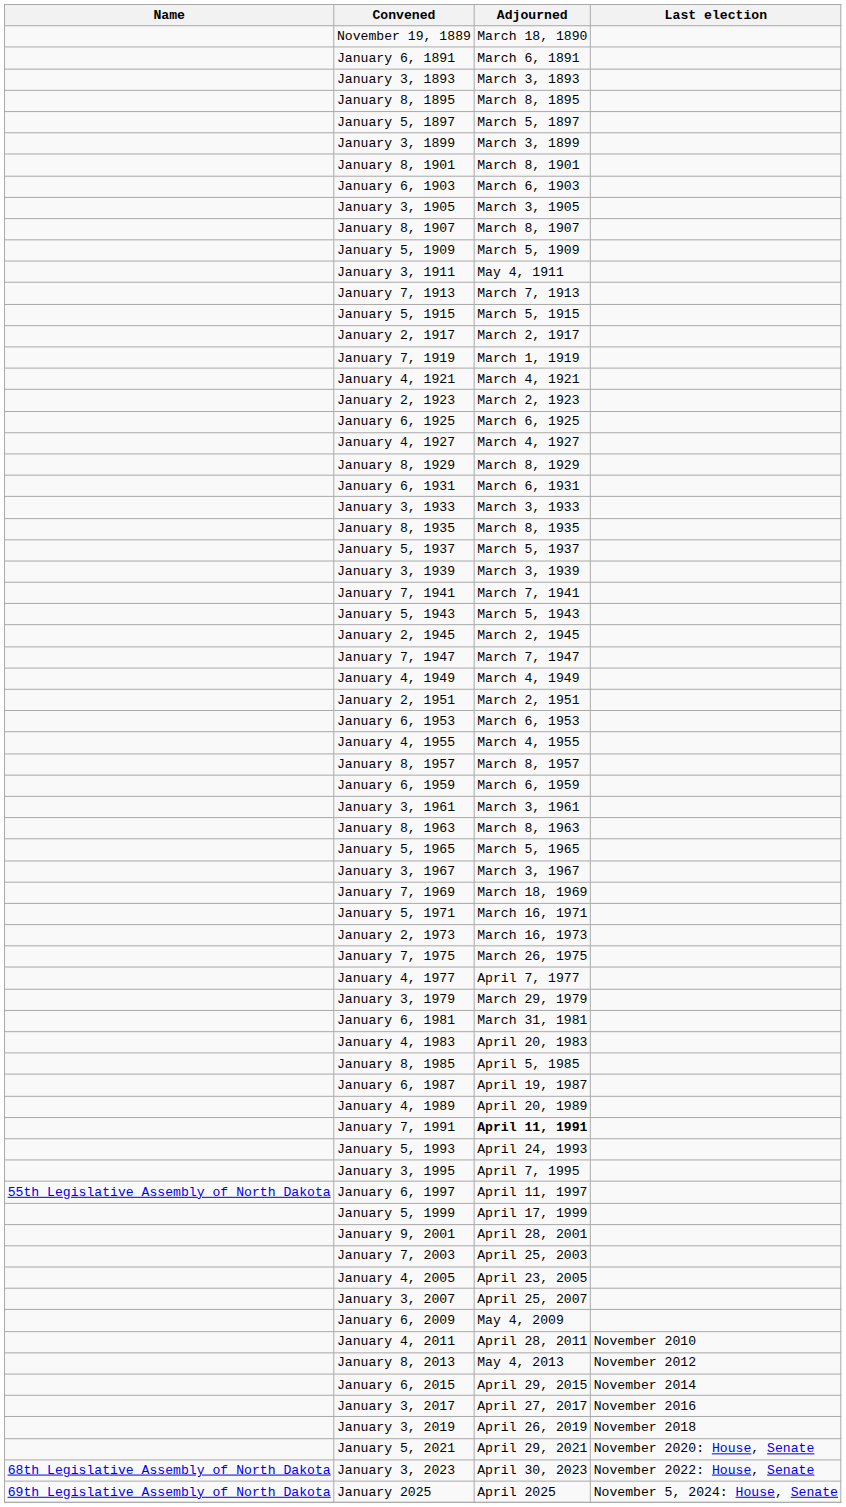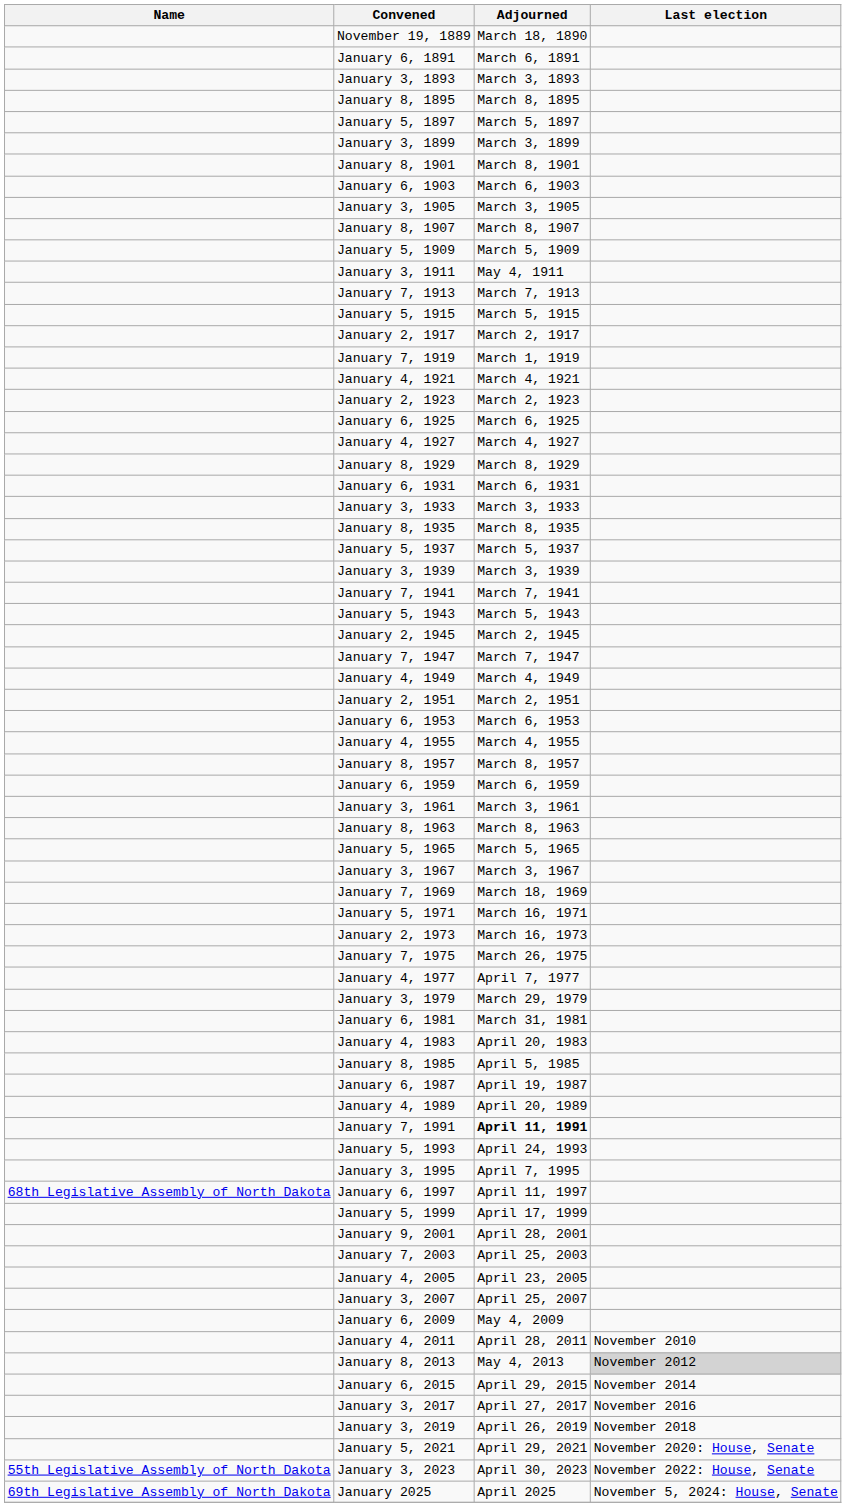(169, 1192) 55th Legislative Assembly of North Dakota -> (169, 1192) 68th Legislative Assembly of North Dakota
(645, 1363) no background -> (645, 1363) lightgrey background
(169, 1470) 68th Legislative Assembly of North Dakota -> (169, 1470) 55th Legislative Assembly of North Dakota
